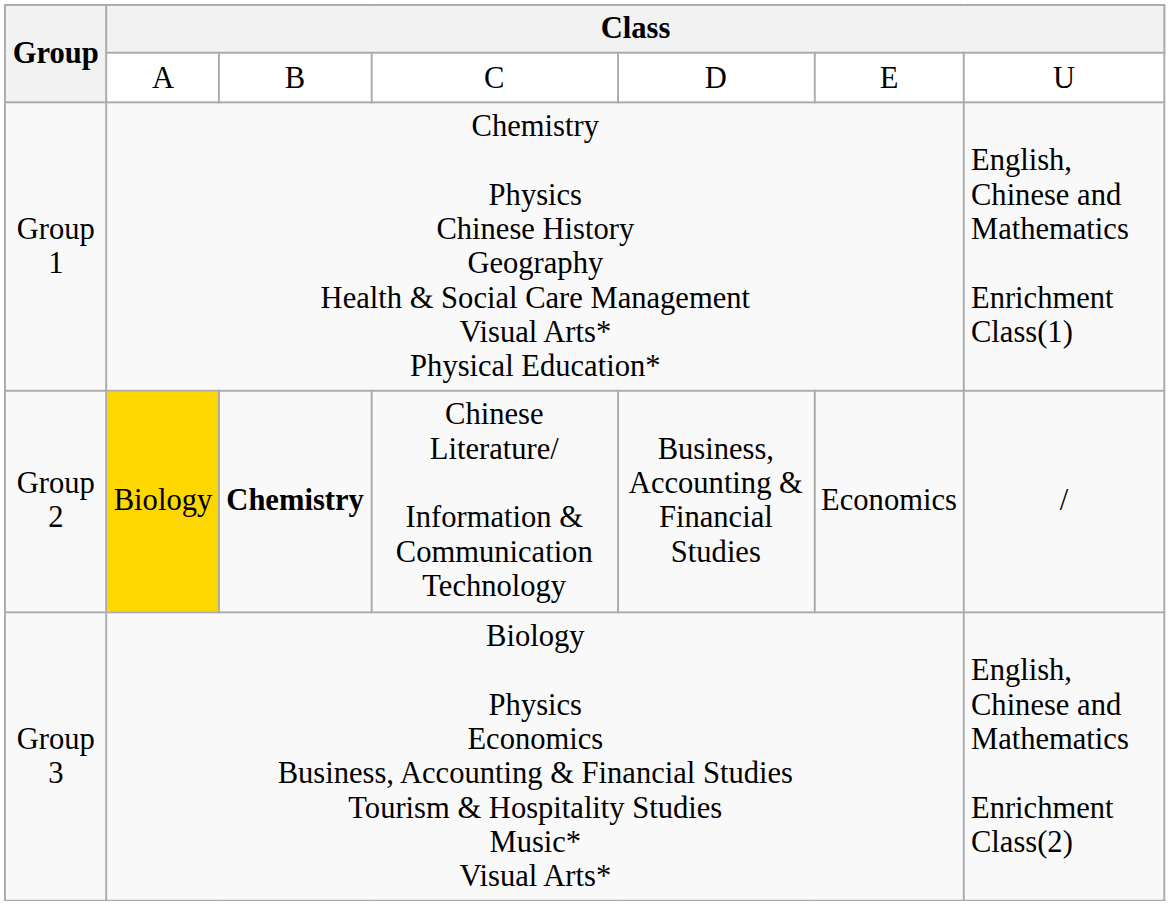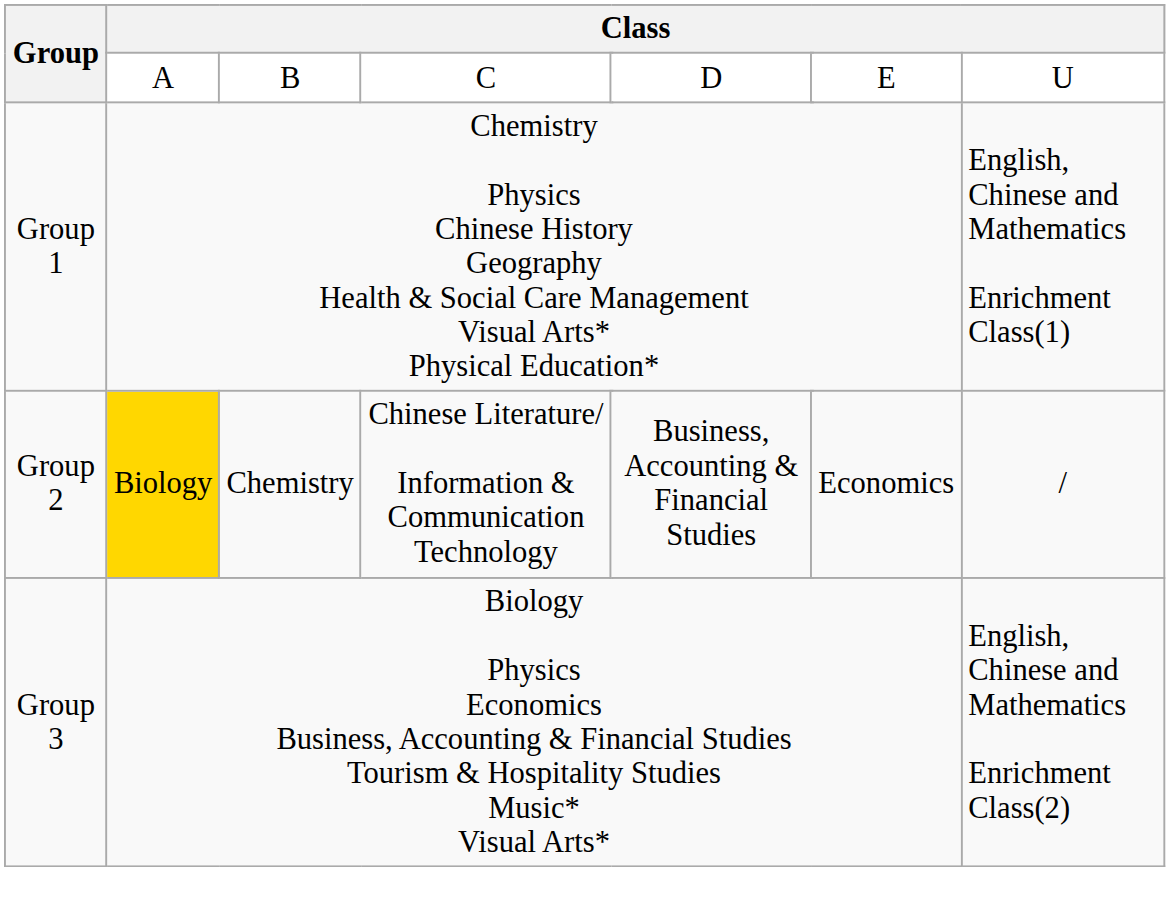(295, 500) bold -> (290, 483) normal
